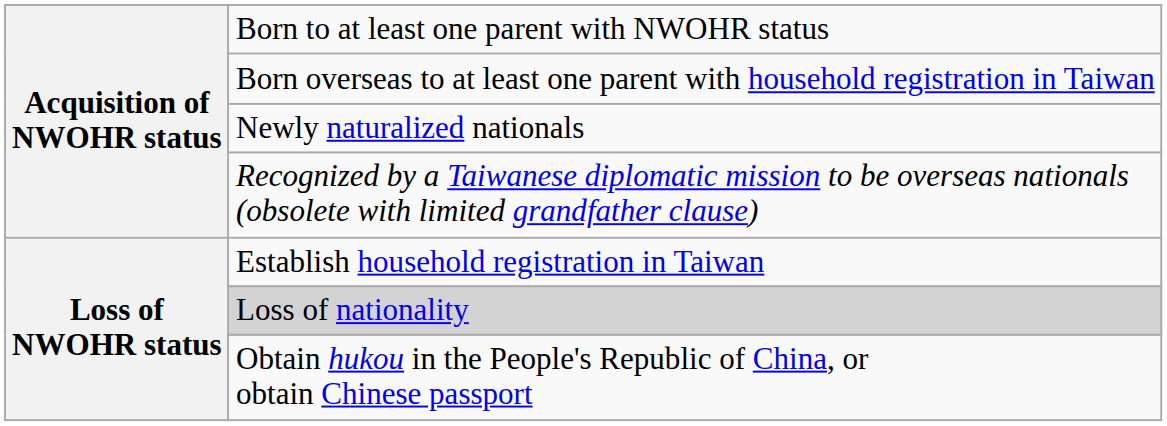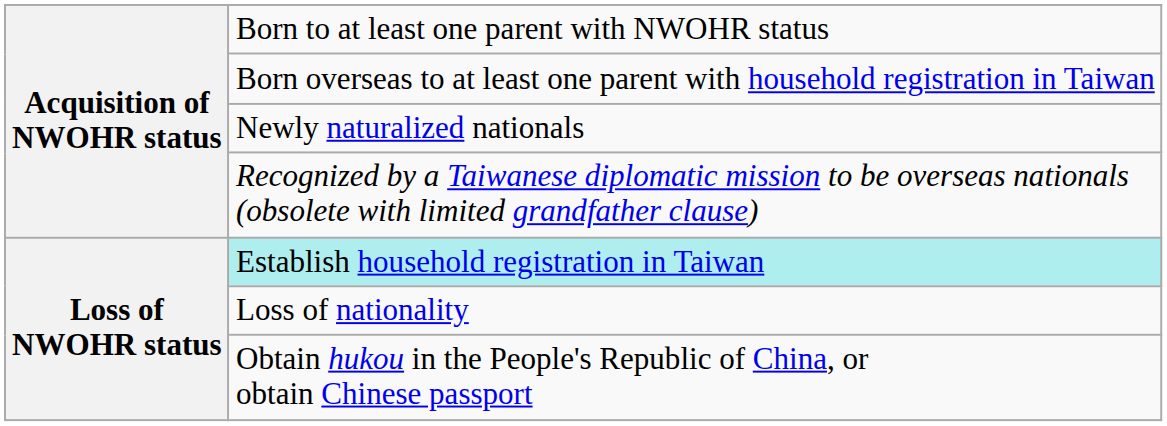(500, 260) no background -> (500, 260) paleturquoise background
(352, 310) lightgrey background -> (352, 310) no background
